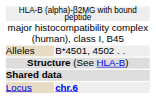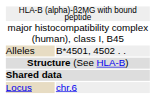(67, 87) bold -> (66, 87) normal
